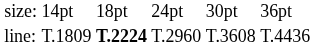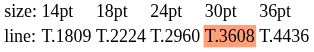(121, 36) bold -> (121, 36) normal
(231, 36) no background -> (230, 36) lightsalmon background
